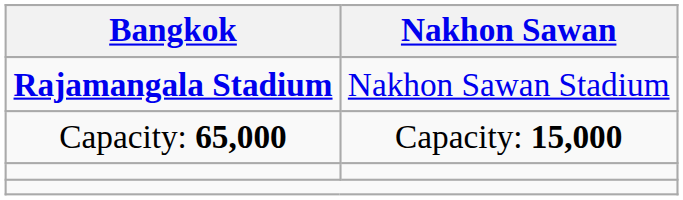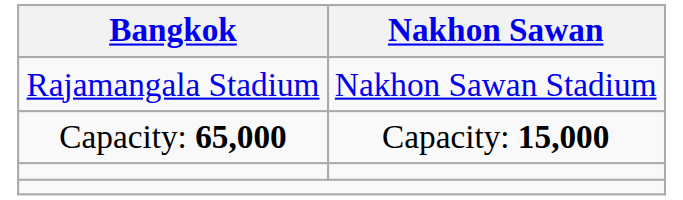(173, 83) bold -> (173, 83) normal
